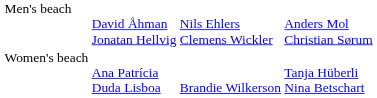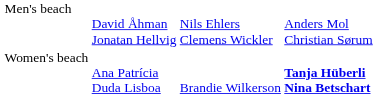(324, 80) normal -> (327, 80) bold
